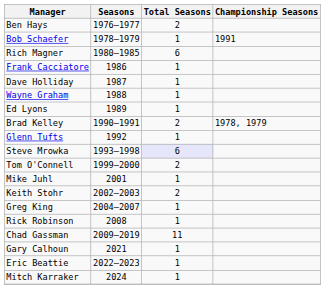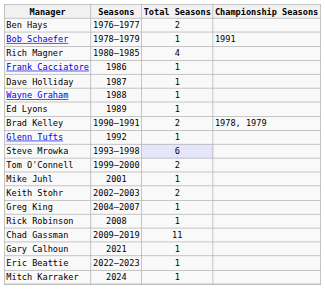(177, 53) 6 -> (177, 53) 4
